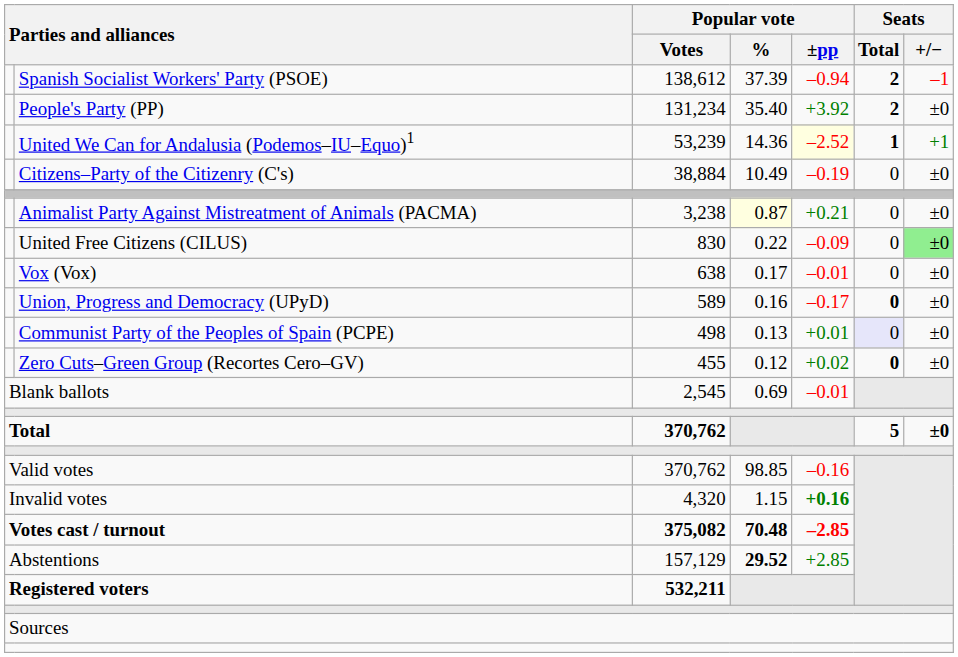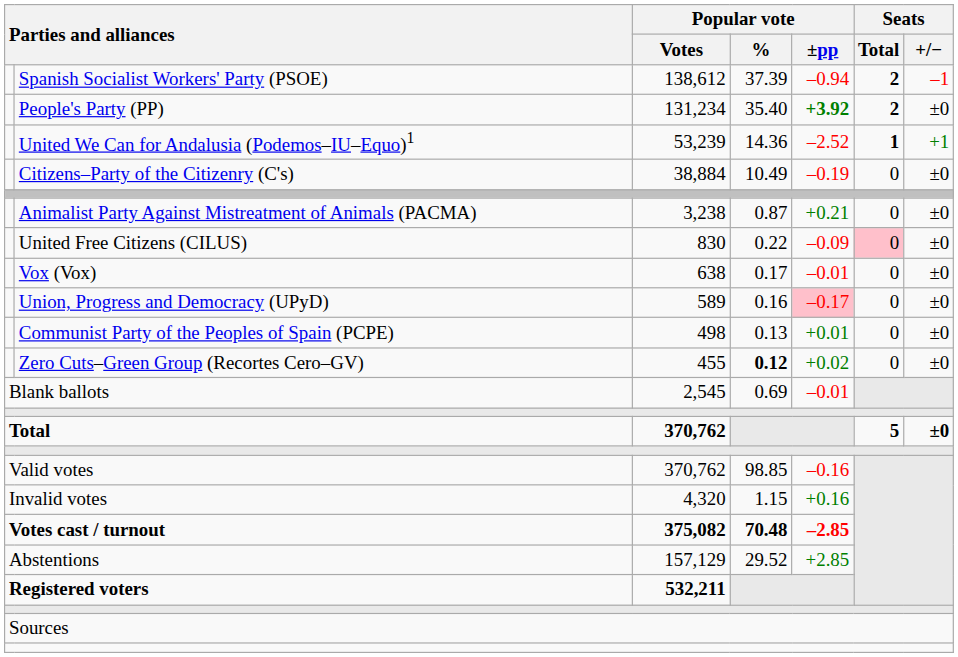(827, 109) normal -> (827, 109) bold
(828, 141) lightyellow background -> (828, 141) no background
(771, 212) lightyellow background -> (771, 212) no background
(895, 242) no background -> (895, 242) pink background
(939, 242) lightgreen background -> (939, 242) no background
(828, 302) no background -> (828, 302) pink background
(895, 302) bold -> (895, 302) normal
(895, 332) lavender background -> (895, 332) no background
(771, 362) normal -> (771, 362) bold
(895, 362) bold -> (895, 362) normal
(827, 499) bold -> (827, 499) normal
(766, 559) bold -> (766, 559) normal
